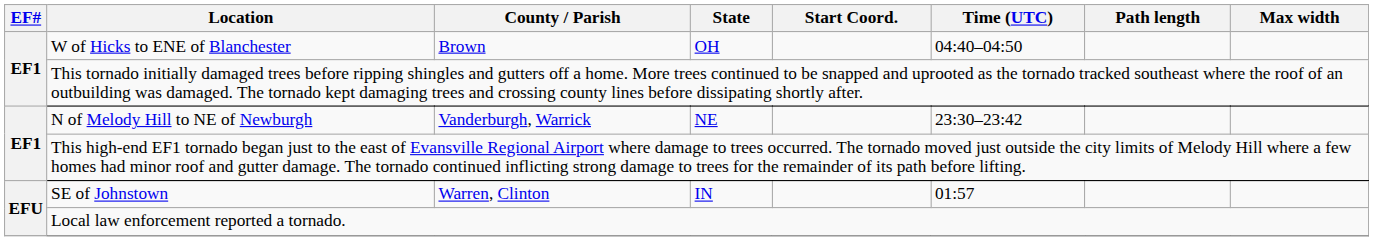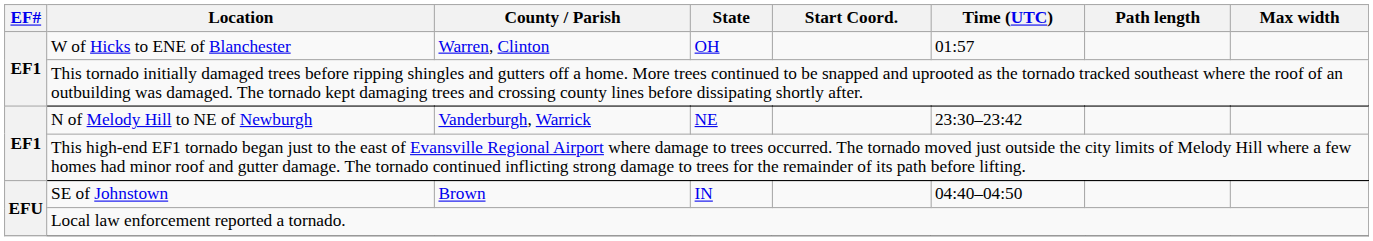(462, 45) Brown -> (494, 45) Warren, Clinton
(979, 45) 04:40–04:50 -> (955, 45) 01:57
(494, 194) Warren, Clinton -> (462, 194) Brown
(955, 194) 01:57 -> (979, 194) 04:40–04:50
